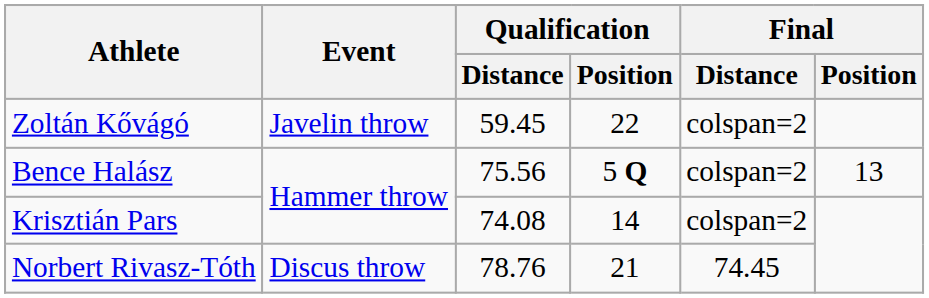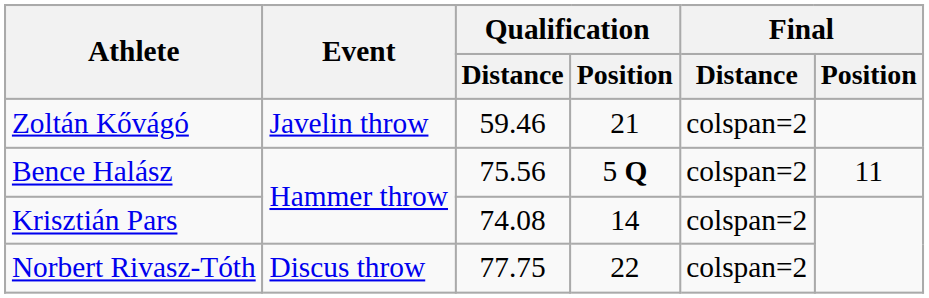(513, 123) 59.45 -> (513, 123) 59.46
(625, 123) 22 -> (625, 123) 21
(869, 171) 13 -> (869, 171) 11
(513, 268) 78.76 -> (513, 268) 77.75
(625, 268) 21 -> (625, 268) 22
(747, 268) 74.45 -> (747, 268) colspan=2
